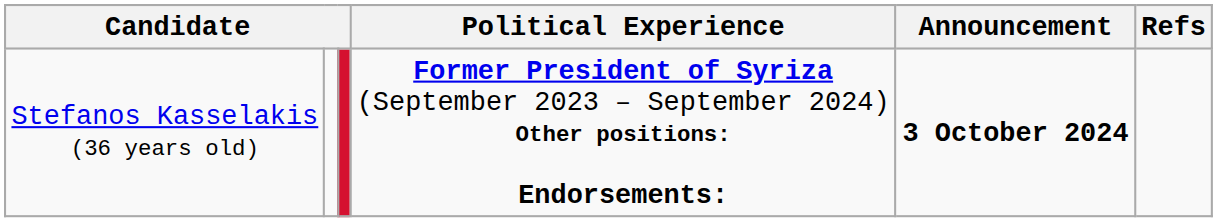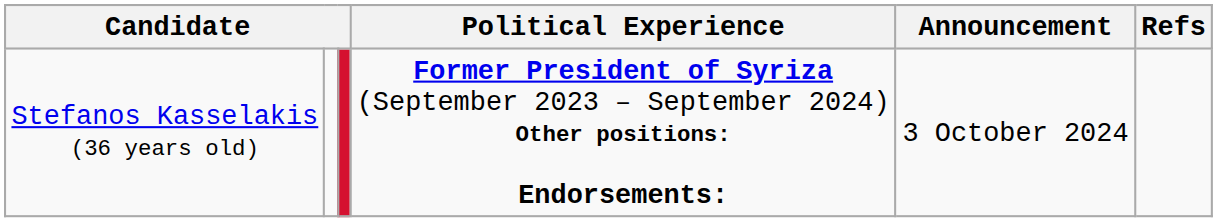(1015, 133) bold -> (1015, 133) normal
